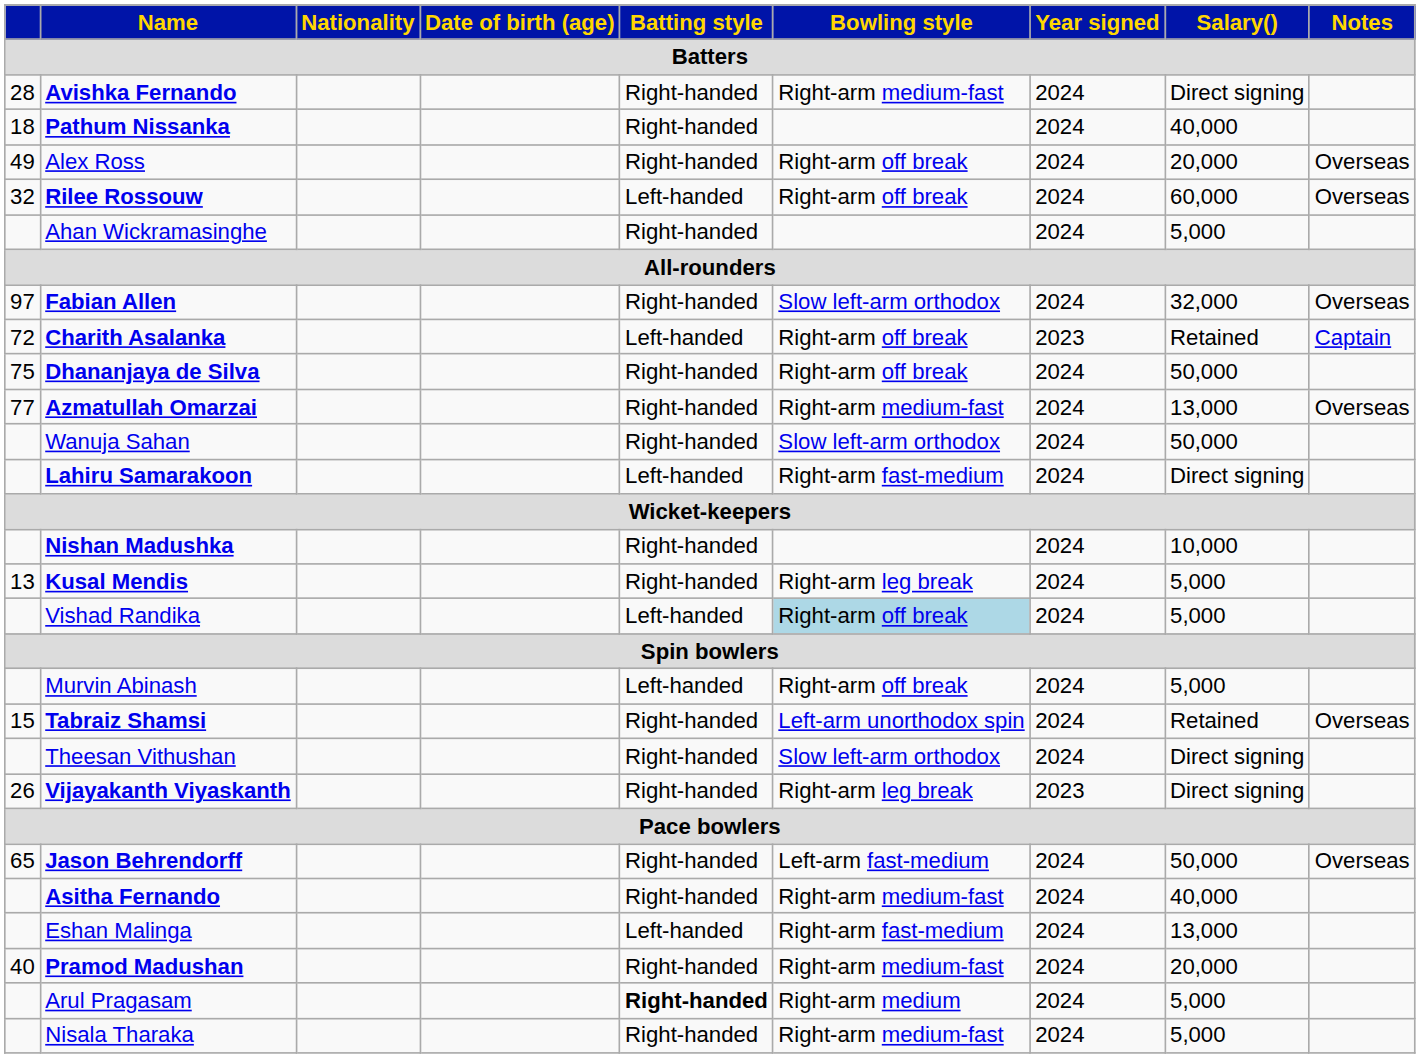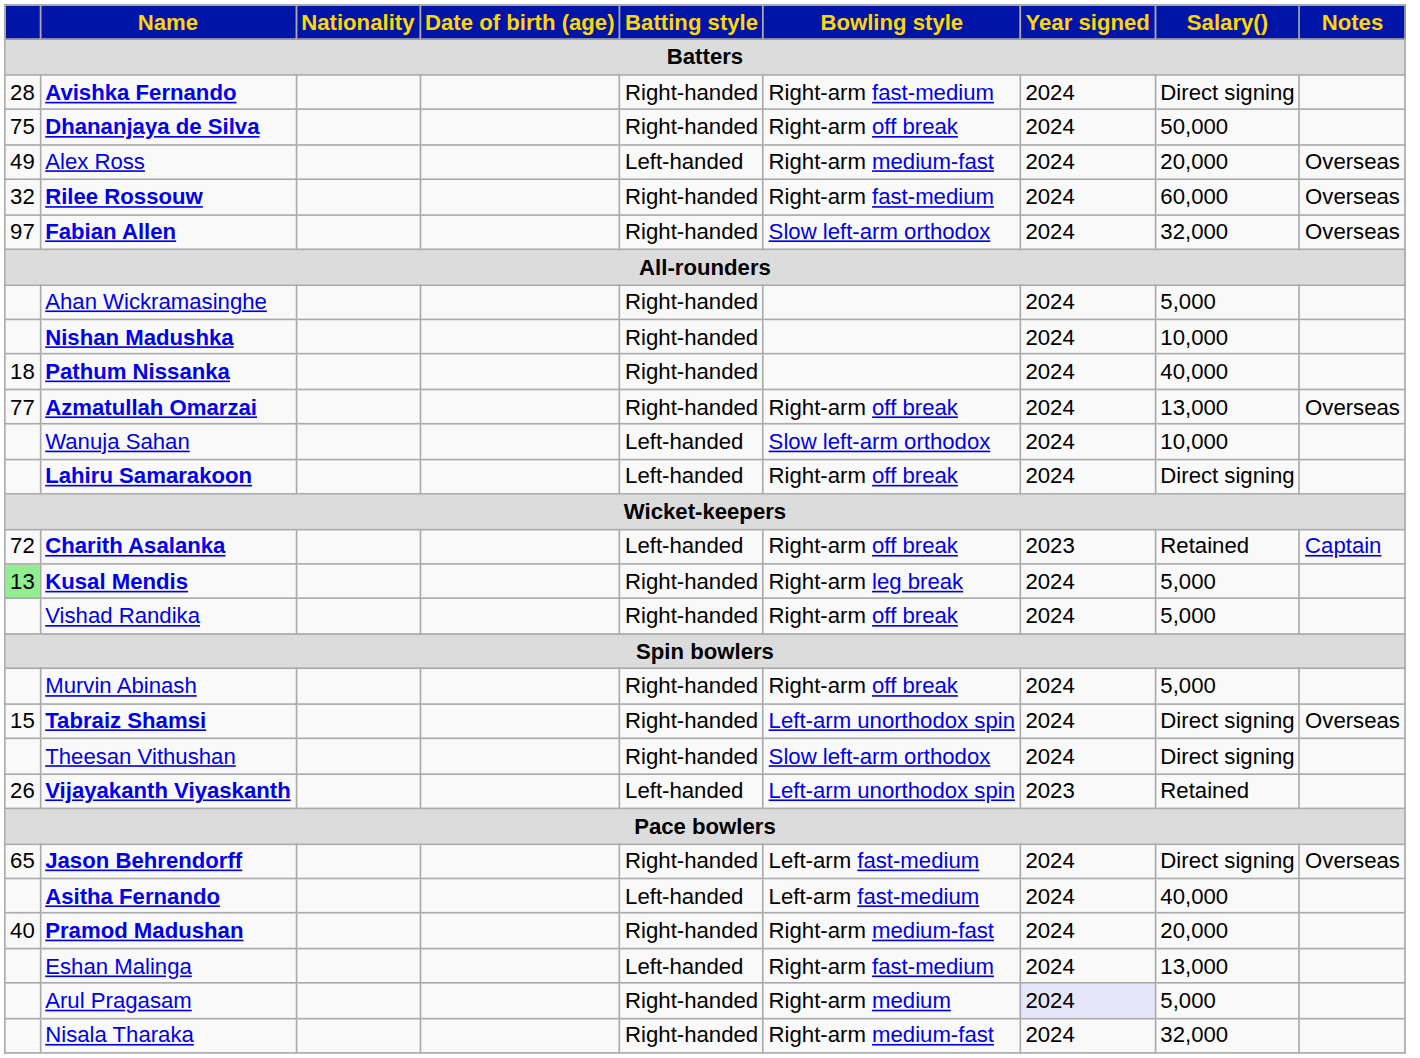(891, 92) Right-arm medium-fast -> (881, 92) Right-arm fast-medium
rows swapped: (138, 127) <-> (152, 371)
(692, 162) Right-handed -> (684, 162) Left-handed
(873, 162) Right-arm off break -> (881, 162) Right-arm medium-fast
(684, 197) Left-handed -> (692, 197) Right-handed
(873, 197) Right-arm off break -> (881, 197) Right-arm fast-medium
rows swapped: (156, 232) <-> (111, 301)
rows swapped: (135, 336) <-> (139, 546)
(891, 406) Right-arm medium-fast -> (863, 406) Right-arm off break
(692, 441) Right-handed -> (684, 441) Left-handed
(1204, 441) 50,000 -> (1194, 441) 10,000
(891, 476) Right-arm fast-medium -> (863, 476) Right-arm off break
(22, 581) no background -> (22, 581) lightgreen background
(684, 616) Left-handed -> (692, 616) Right-handed
(873, 616) lightblue background -> (863, 616) no background
(684, 686) Left-handed -> (692, 686) Right-handed
(1214, 721) Retained -> (1227, 721) Direct signing
(692, 791) Right-handed -> (684, 791) Left-handed
(876, 791) Right-arm leg break -> (892, 791) Left-arm unorthodox spin
(1237, 791) Direct signing -> (1205, 791) Retained
(1204, 861) 50,000 -> (1227, 861) Direct signing
(692, 895) Right-handed -> (684, 895) Left-handed
(891, 895) Right-arm medium-fast -> (874, 895) Left-arm fast-medium
rows swapped: (144, 965) <-> (119, 930)
(696, 1000) bold -> (692, 1000) normal
(1060, 1000) no background -> (1050, 1000) lavender background
(1198, 1035) 5,000 -> (1194, 1035) 32,000
